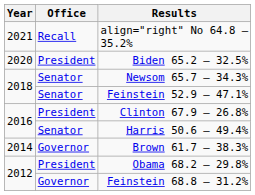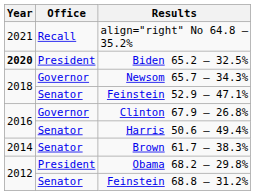(20, 60) normal -> (20, 60) bold
(60, 78) Senator -> (63, 78) Governor
(67, 112) President -> (63, 112) Governor
(63, 147) Governor -> (60, 147) Senator
(63, 182) Governor -> (60, 182) Senator
